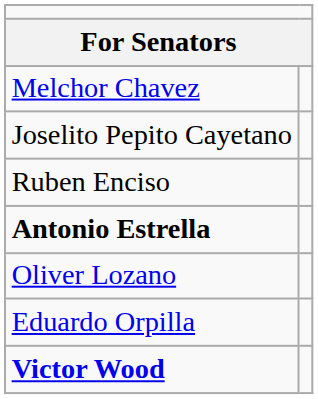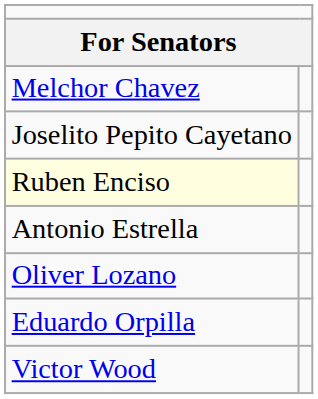(91, 181) no background -> (91, 181) lightyellow background
(111, 228) bold -> (105, 228) normal
(88, 369) bold -> (84, 369) normal
